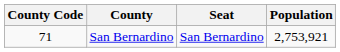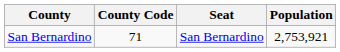columns swapped: (45, 15) <-> (131, 15)
